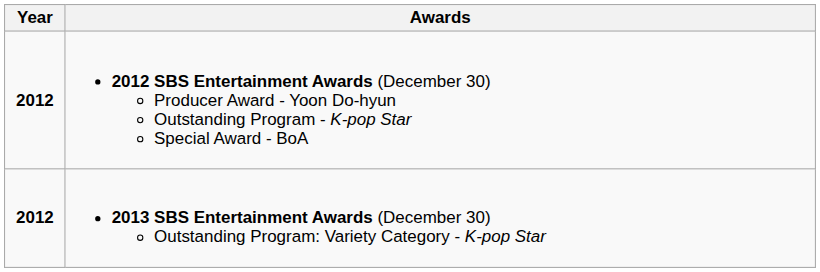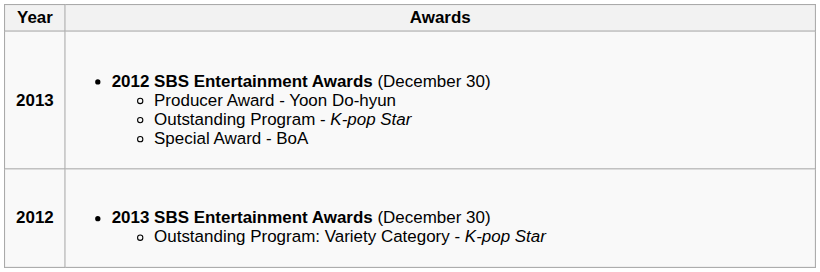(35, 99) 2012 -> (35, 99) 2013
